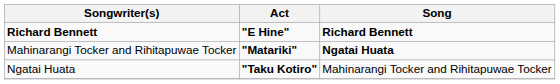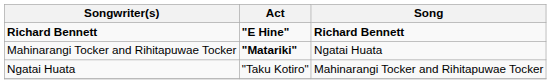(358, 50) bold -> (348, 50) normal
(279, 69) bold -> (275, 69) normal
